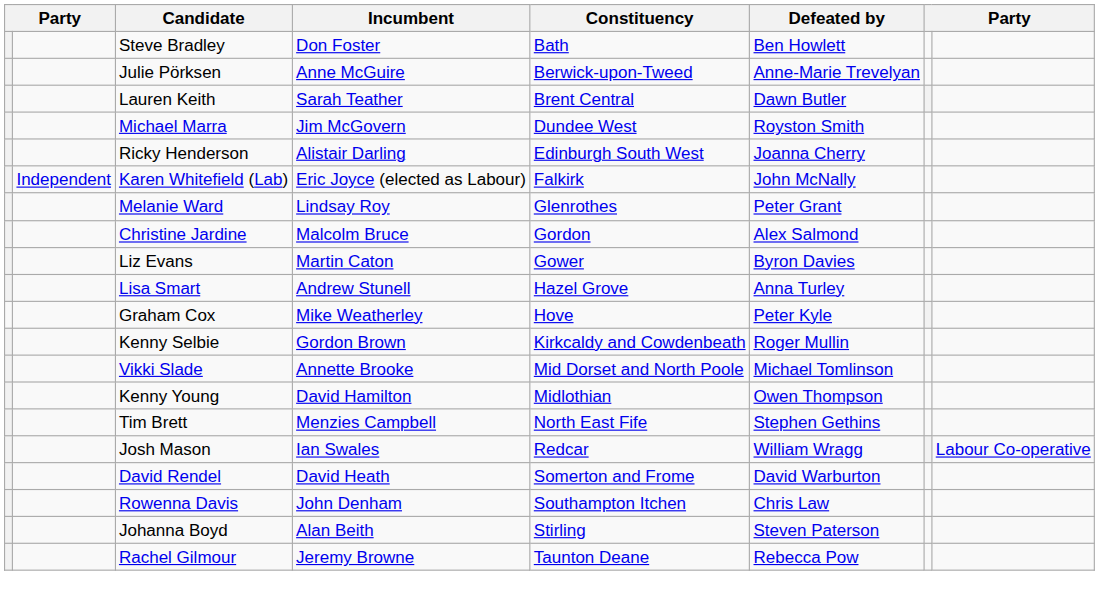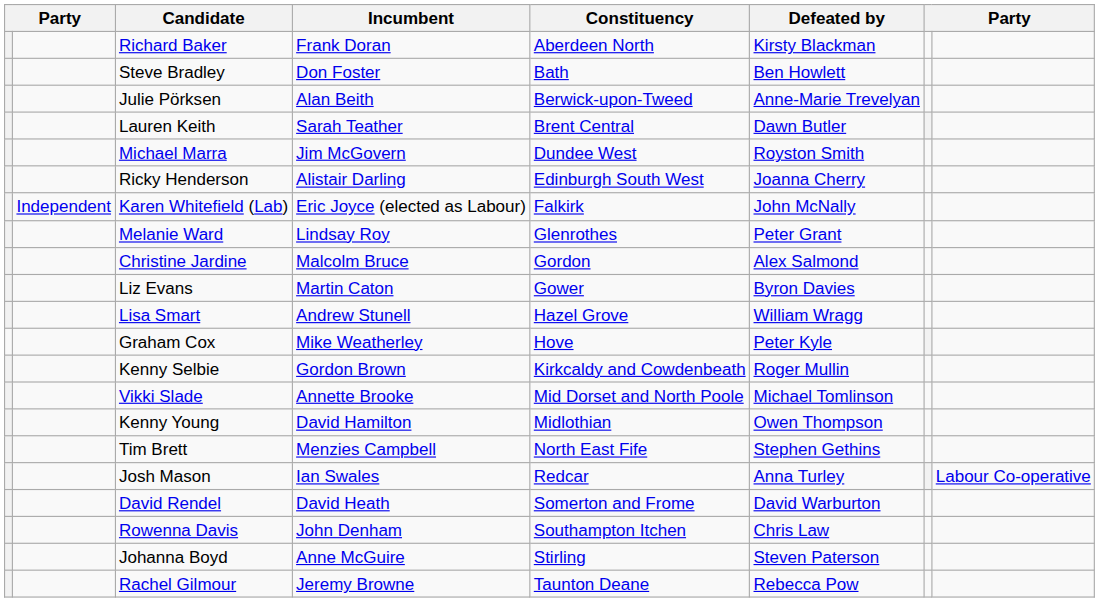+ row: (173, 45)
(350, 72) Anne McGuire -> (335, 99) Alan Beith
(799, 288) Anna Turley -> (808, 315) William Wragg
(808, 449) William Wragg -> (799, 476) Anna Turley
(335, 530) Alan Beith -> (350, 557) Anne McGuire
